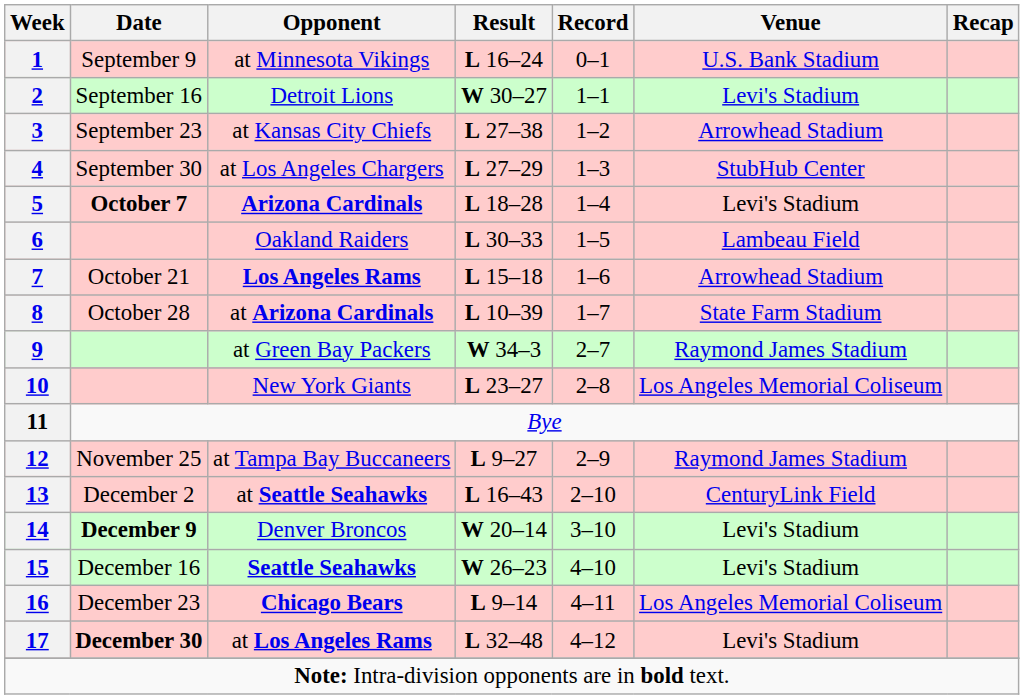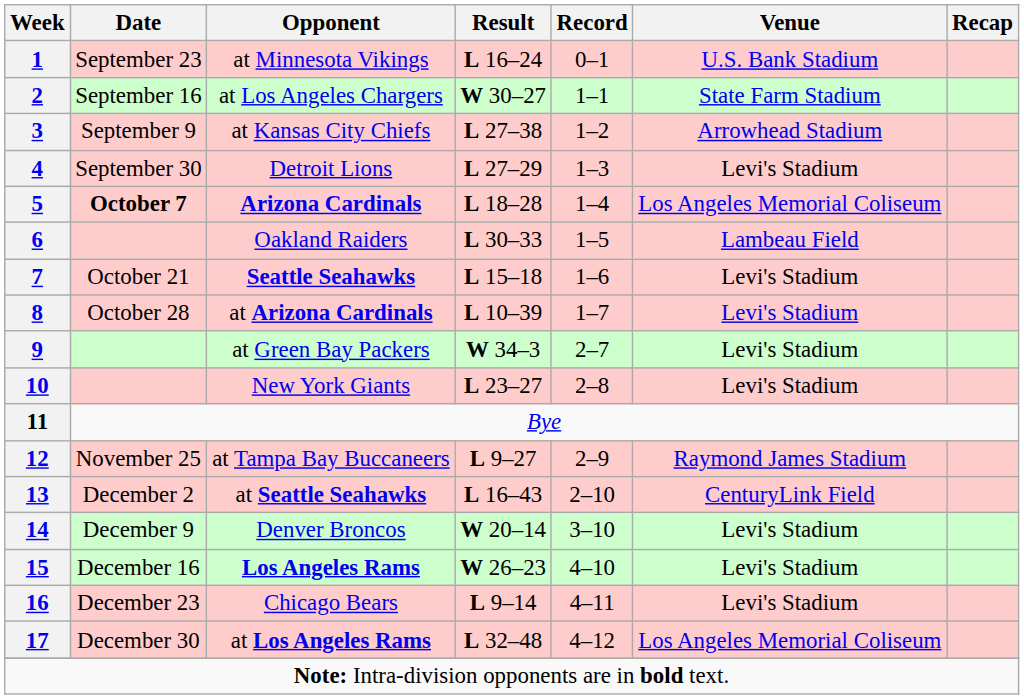(139, 58) September 9 -> (138, 58) September 23
(332, 95) Detroit Lions -> (331, 95) at Los Angeles Chargers
(791, 95) Levi's Stadium -> (790, 95) State Farm Stadium
(139, 131) September 23 -> (138, 131) September 9
(332, 167) at Los Angeles Chargers -> (331, 167) Detroit Lions
(791, 167) StubHub Center -> (790, 167) Levi's Stadium
(791, 204) Levi's Stadium -> (790, 204) Los Angeles Memorial Coliseum
(332, 276) Los Angeles Rams -> (331, 276) Seattle Seahawks
(791, 276) Arrowhead Stadium -> (790, 276) Levi's Stadium
(791, 312) State Farm Stadium -> (790, 312) Levi's Stadium
(791, 349) Raymond James Stadium -> (790, 349) Levi's Stadium
(791, 385) Los Angeles Memorial Coliseum -> (790, 385) Levi's Stadium
(139, 530) bold -> (138, 530) normal
(332, 566) Seattle Seahawks -> (331, 566) Los Angeles Rams
(332, 603) bold -> (331, 603) normal
(791, 603) Los Angeles Memorial Coliseum -> (790, 603) Levi's Stadium
(139, 639) bold -> (138, 639) normal
(791, 639) Levi's Stadium -> (790, 639) Los Angeles Memorial Coliseum
